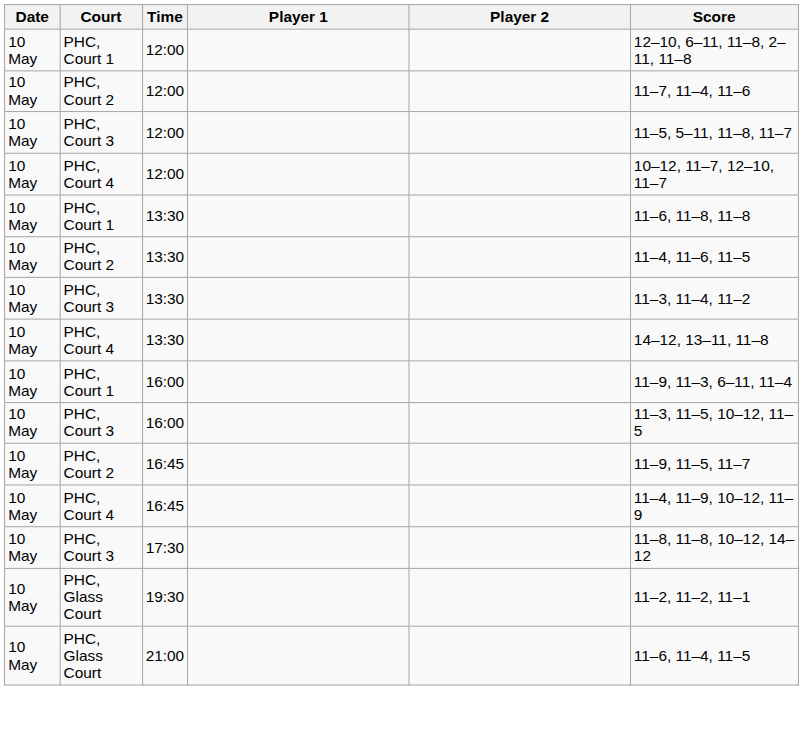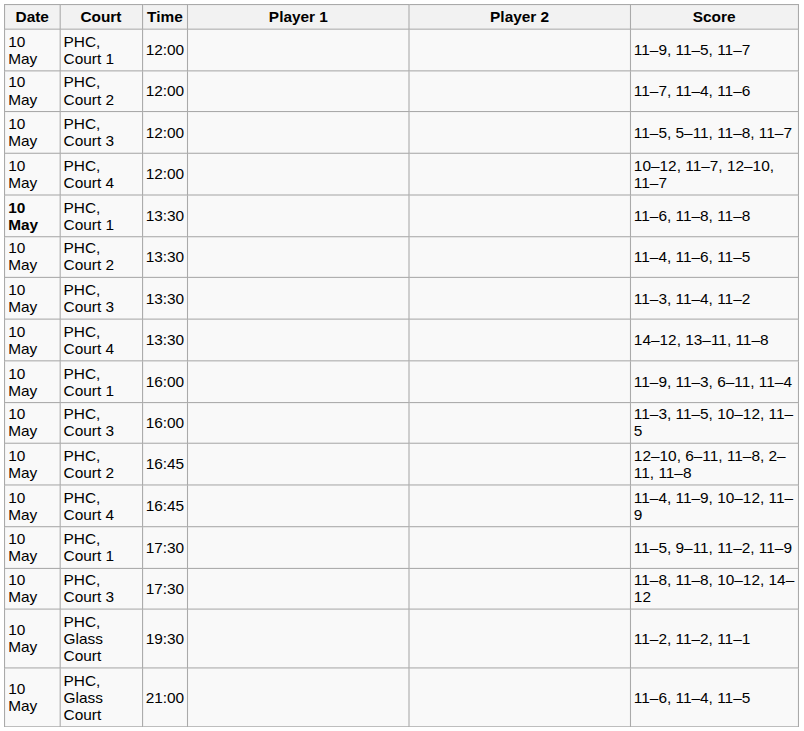(710, 50) 12–10, 6–11, 11–8, 2–11, 11–8 -> (692, 50) 11–9, 11–5, 11–7
(23, 216) normal -> (23, 216) bold
(692, 465) 11–9, 11–5, 11–7 -> (710, 465) 12–10, 6–11, 11–8, 2–11, 11–8
+ row: (89, 548)
